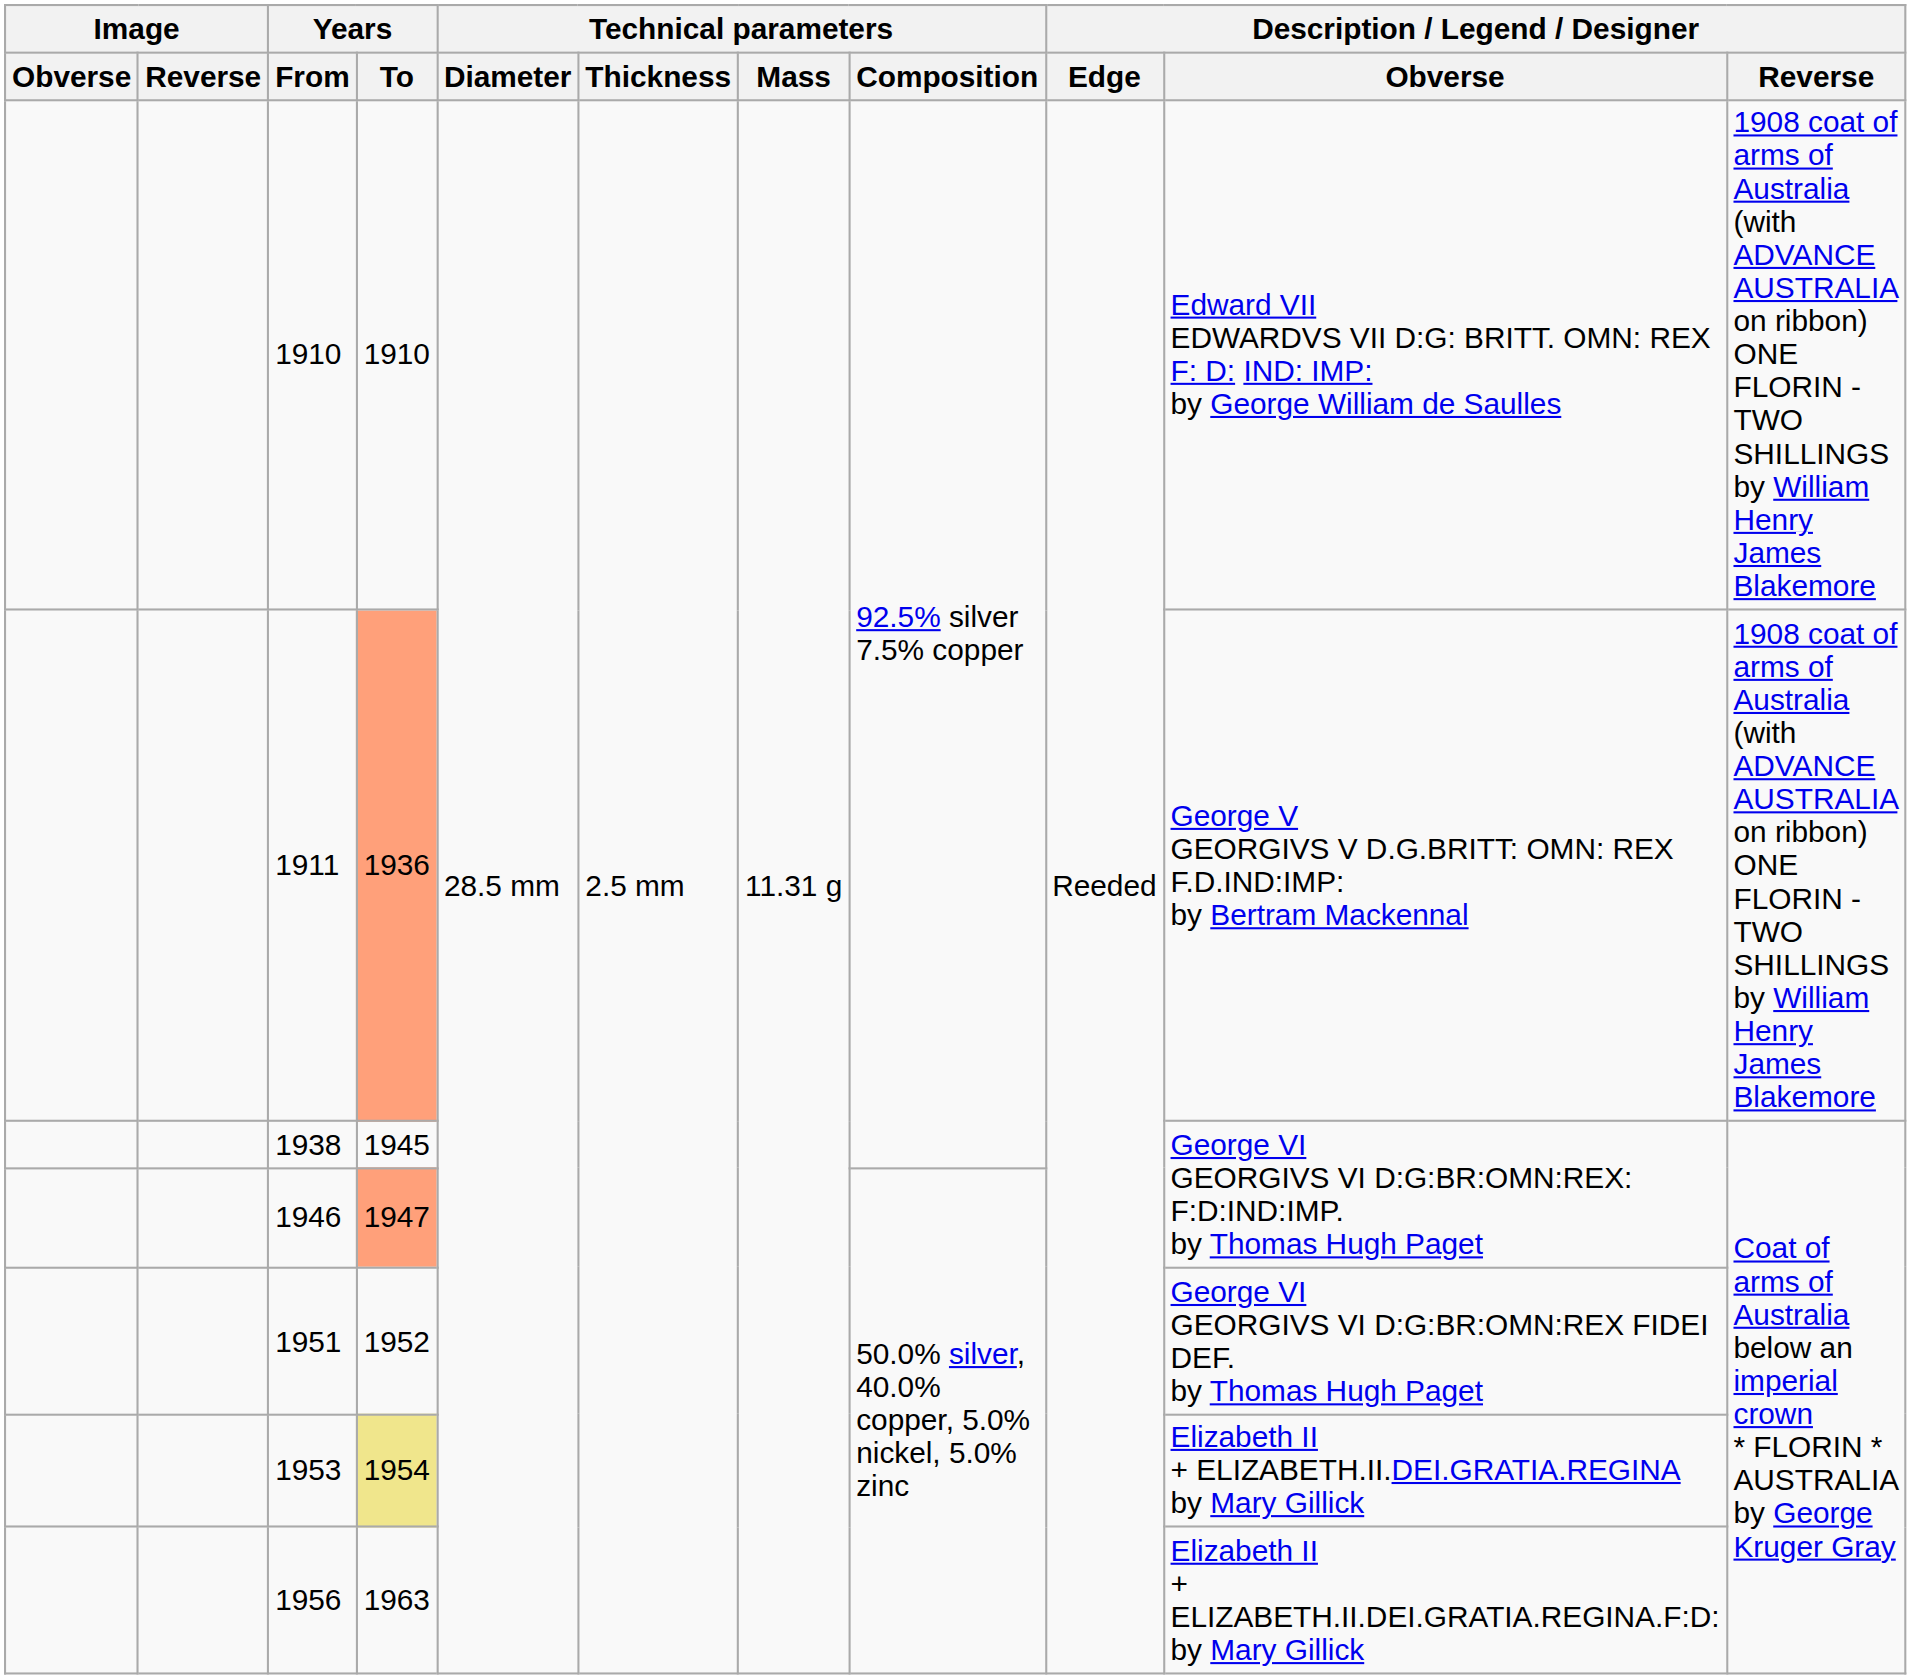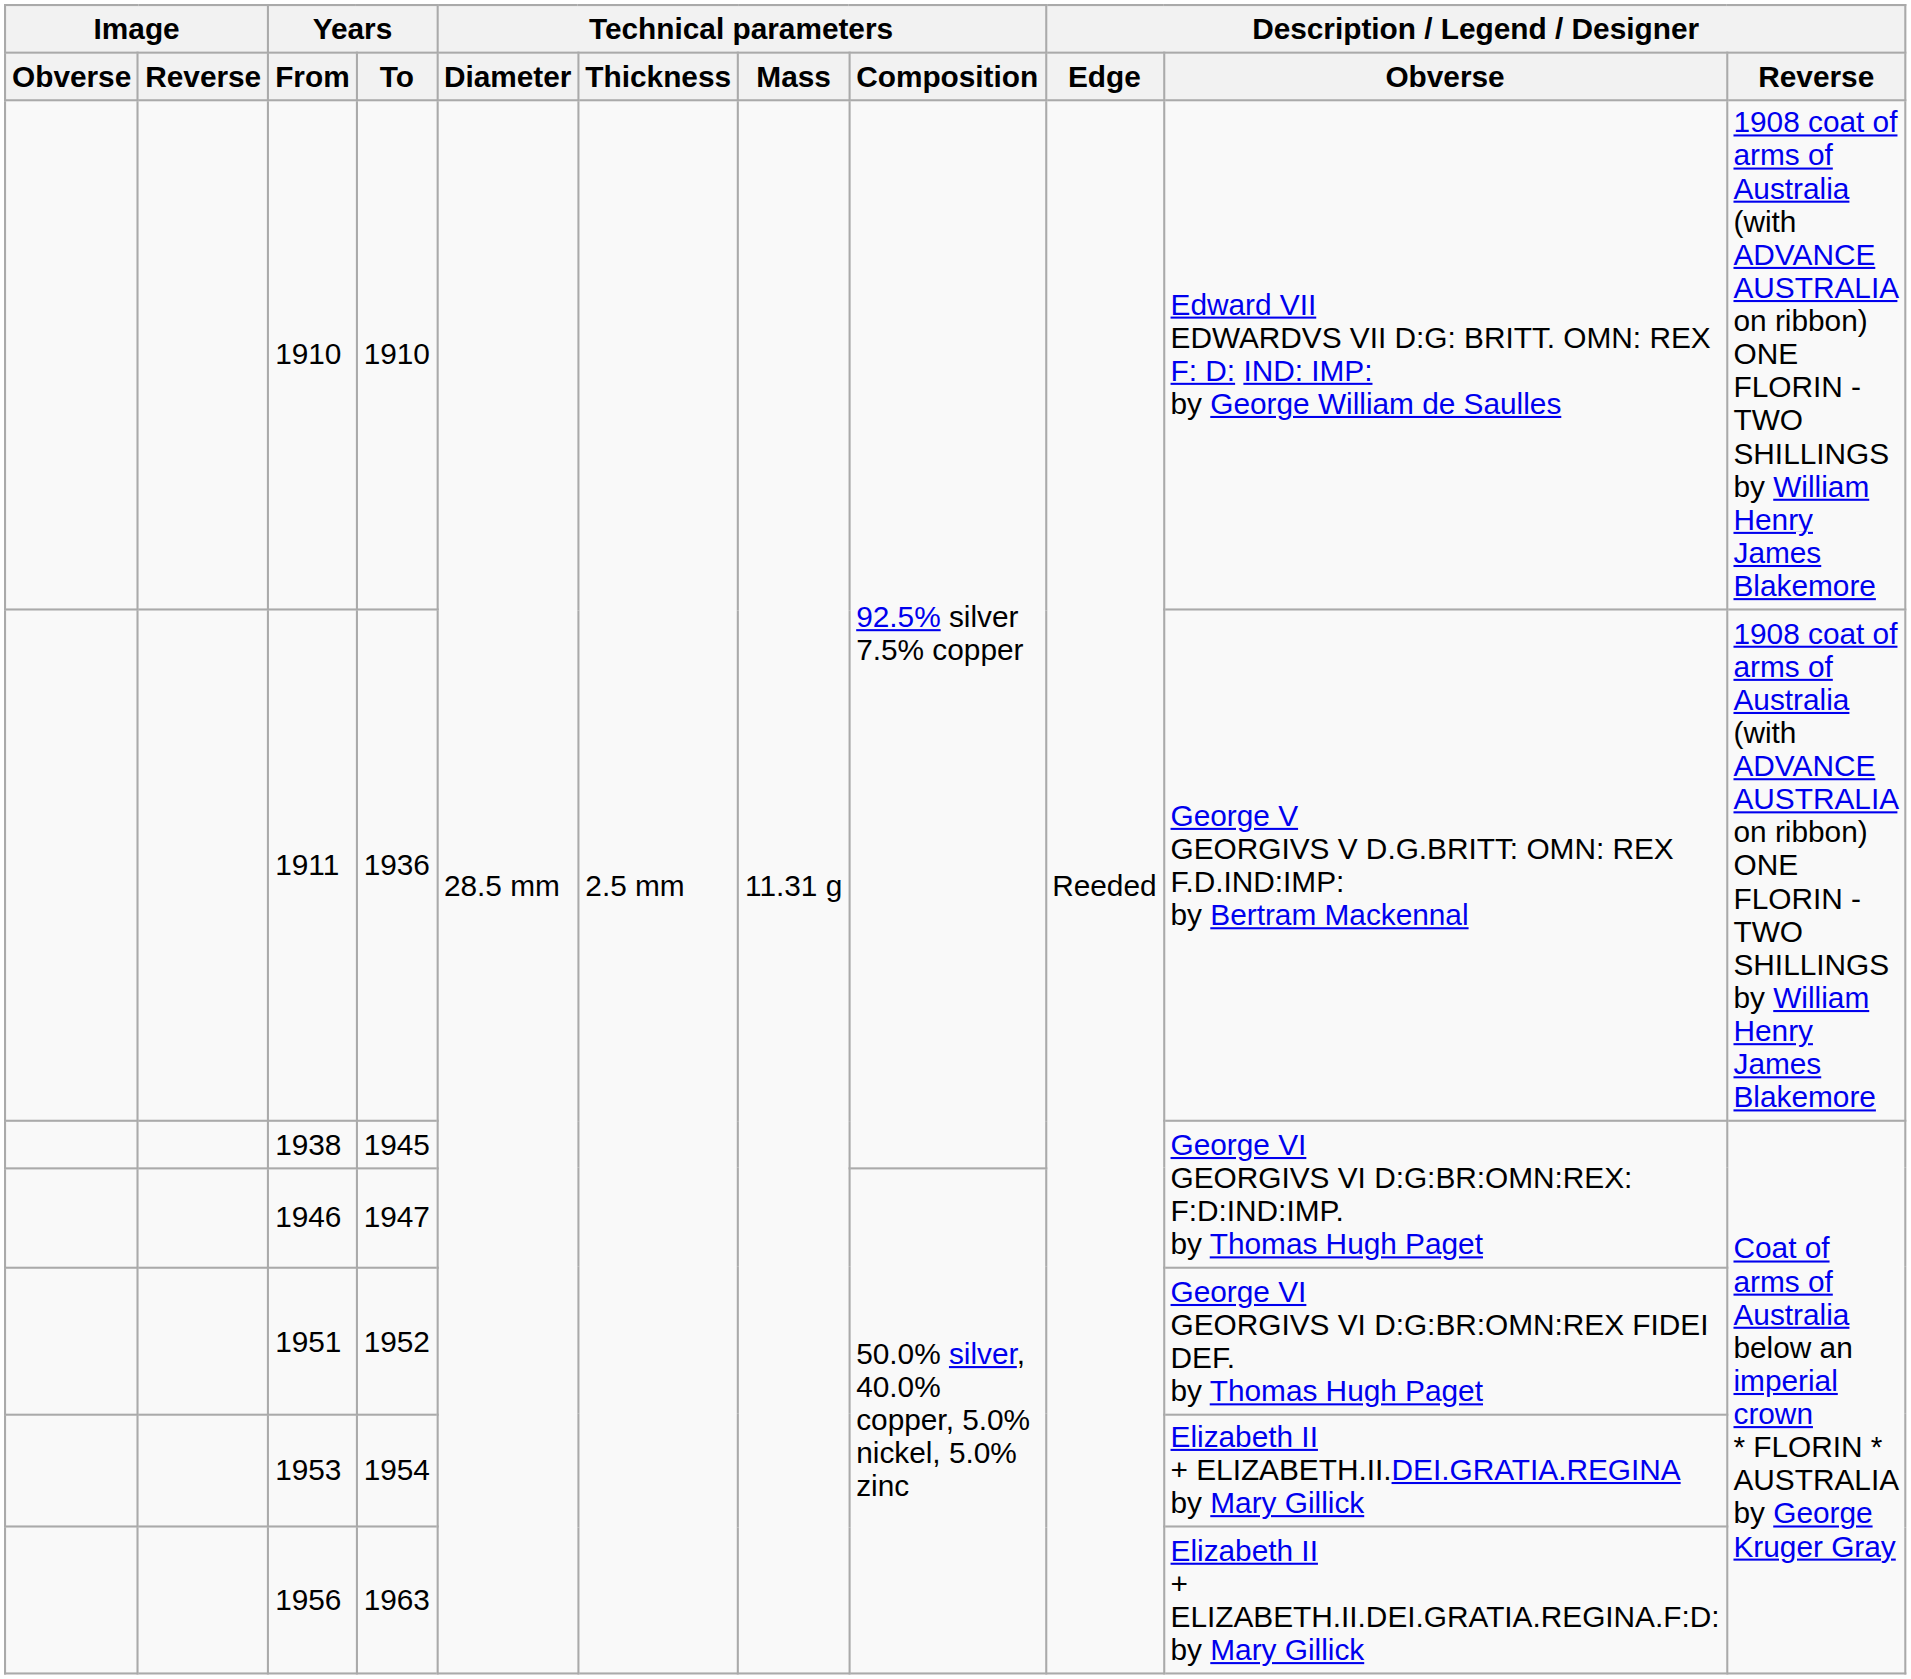(397, 866) lightsalmon background -> (397, 866) no background
(397, 1218) lightsalmon background -> (397, 1218) no background
(397, 1471) khaki background -> (397, 1471) no background
